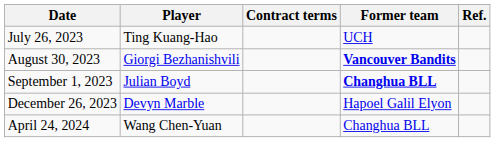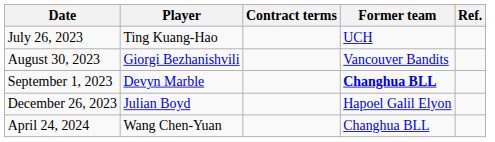(400, 59) bold -> (396, 59) normal
(157, 81) Julian Boyd -> (164, 81) Devyn Marble
(164, 103) Devyn Marble -> (157, 103) Julian Boyd
